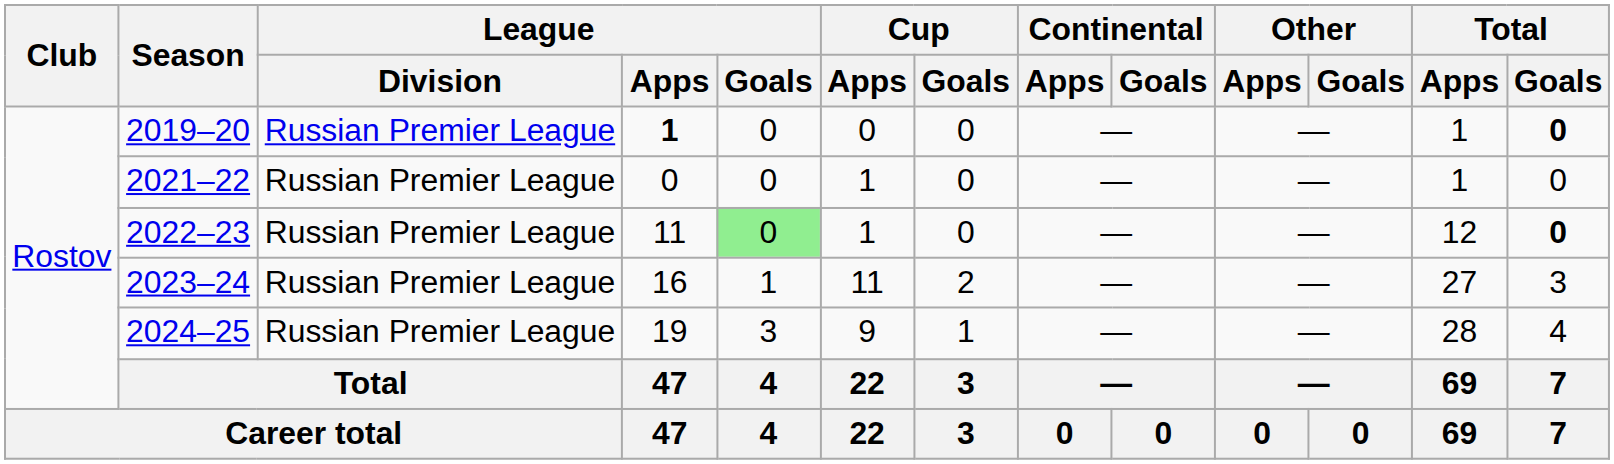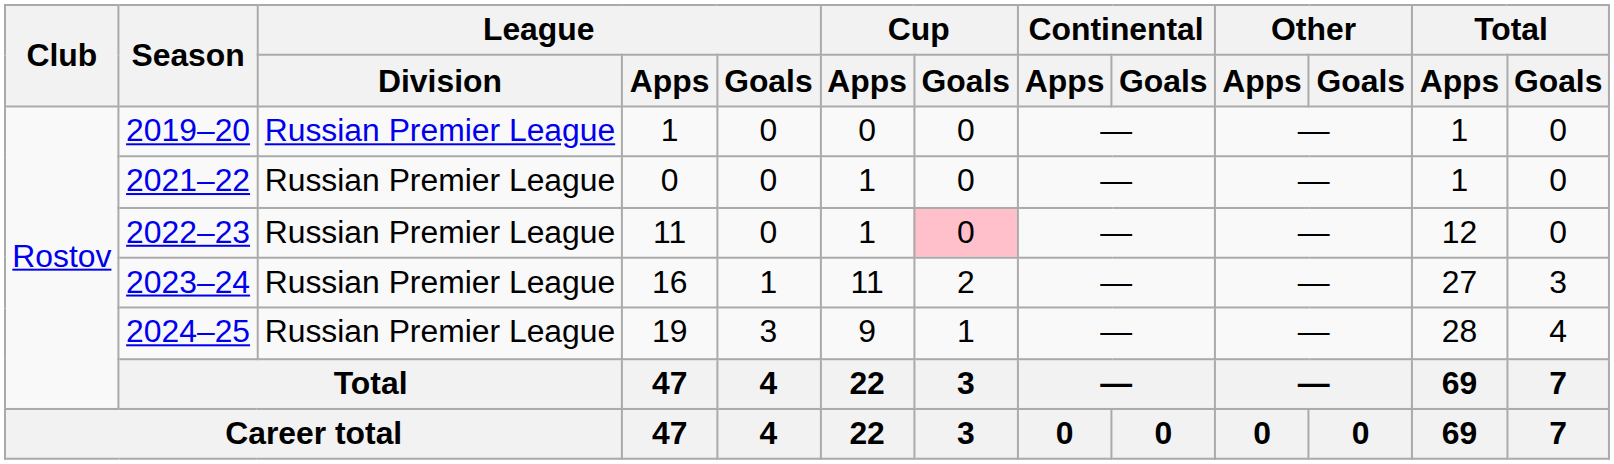(670, 130) bold -> (670, 130) normal
(1558, 130) bold -> (1558, 130) normal
(768, 231) lightgreen background -> (768, 231) no background
(966, 231) no background -> (966, 231) pink background
(1558, 231) bold -> (1558, 231) normal
